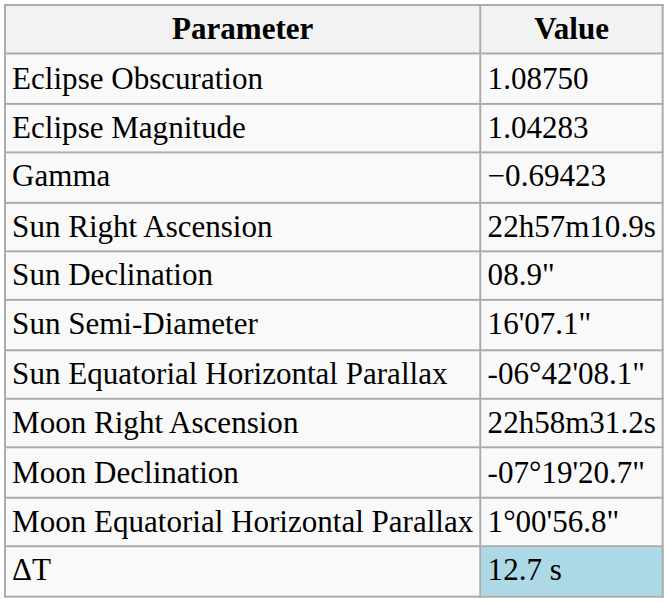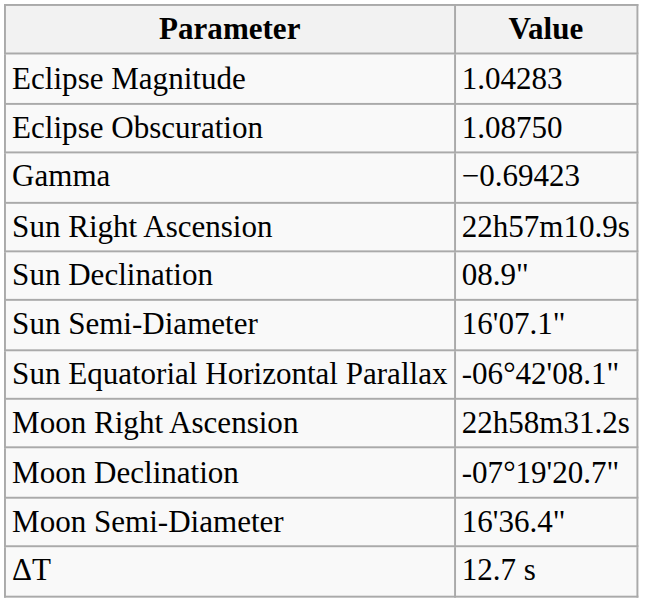rows swapped: (129, 127) <-> (138, 78)
+ row: (148, 521)
- row: (243, 521)
(525, 570) lightblue background -> (499, 570) no background
